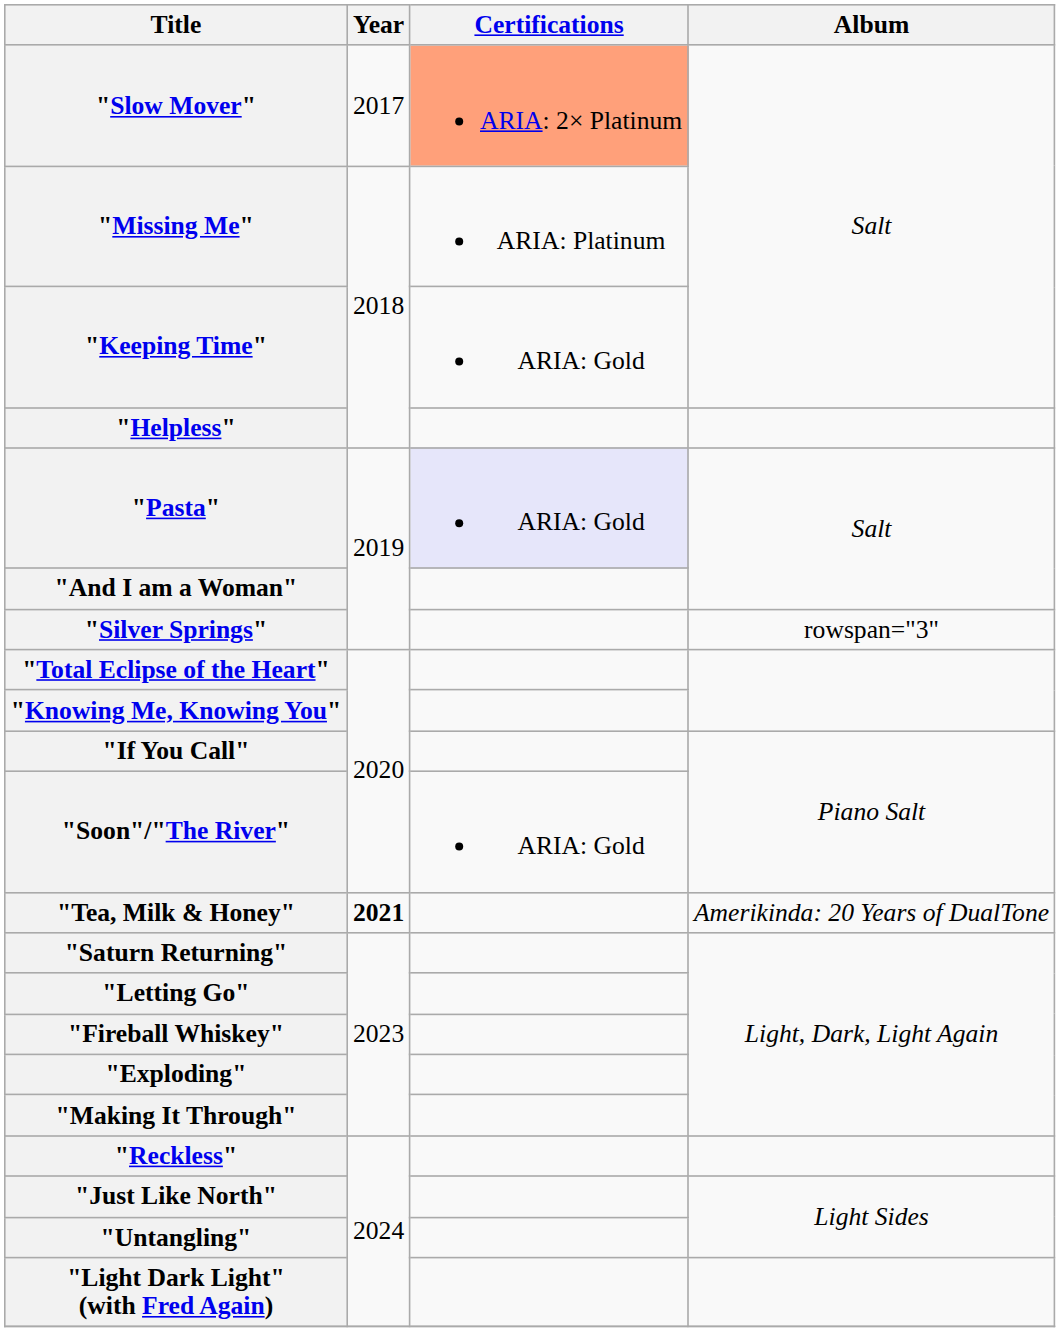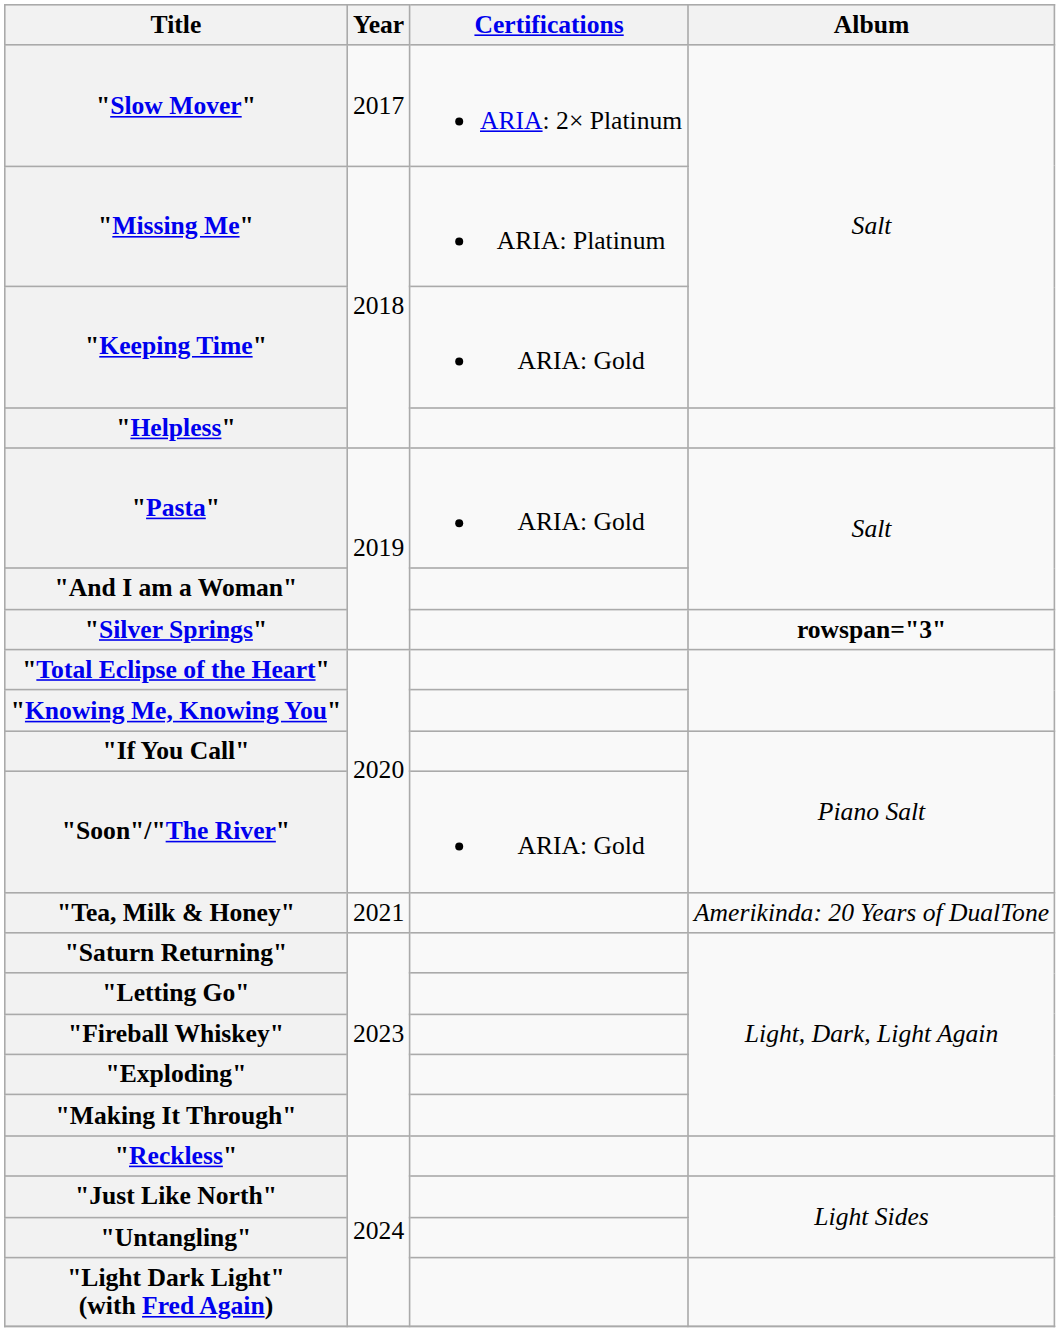(549, 120) lightsalmon background -> (549, 120) no background
(549, 522) lavender background -> (549, 522) no background
(872, 629) normal -> (872, 629) bold
(379, 912) bold -> (379, 912) normal
